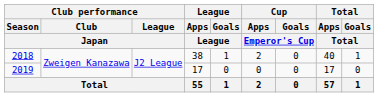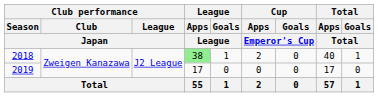(198, 56) no background -> (198, 56) lightgreen background
